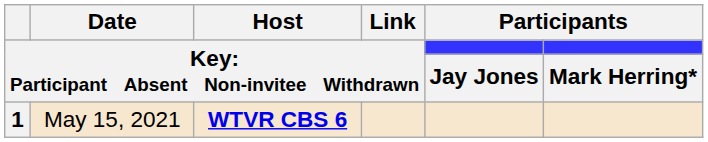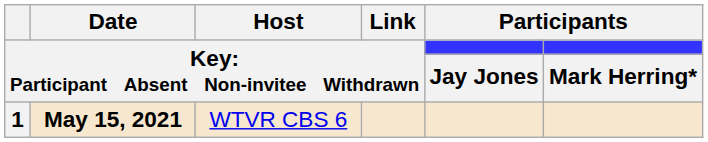(112, 119) normal -> (113, 119) bold
(278, 119) bold -> (278, 119) normal
